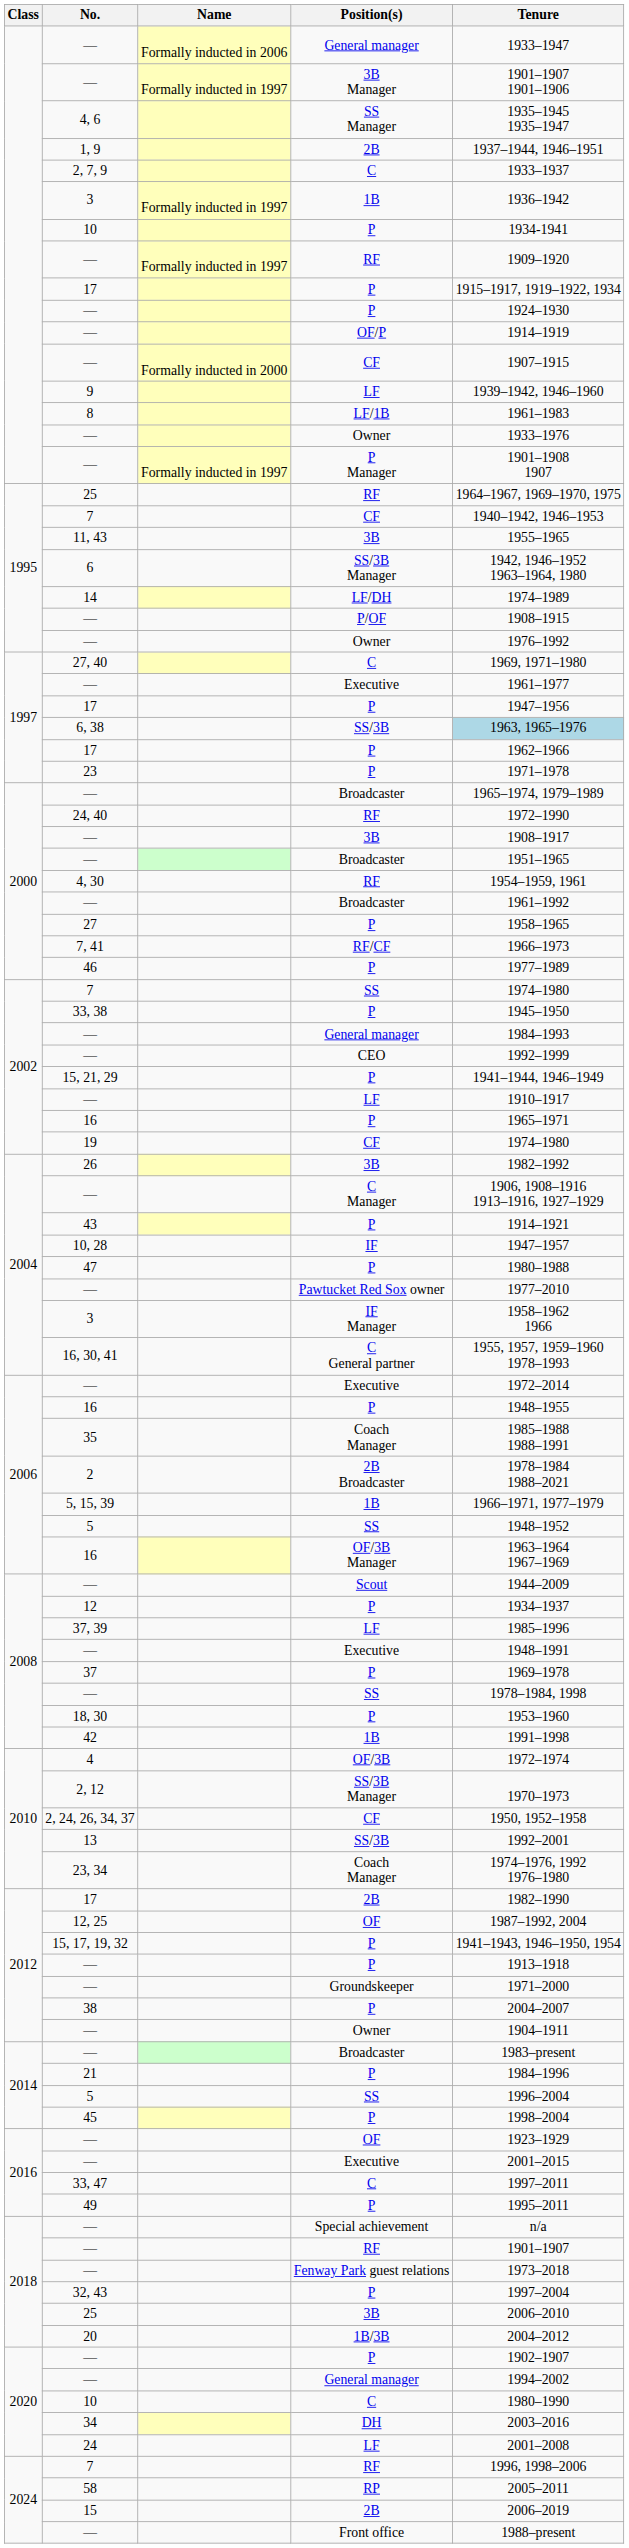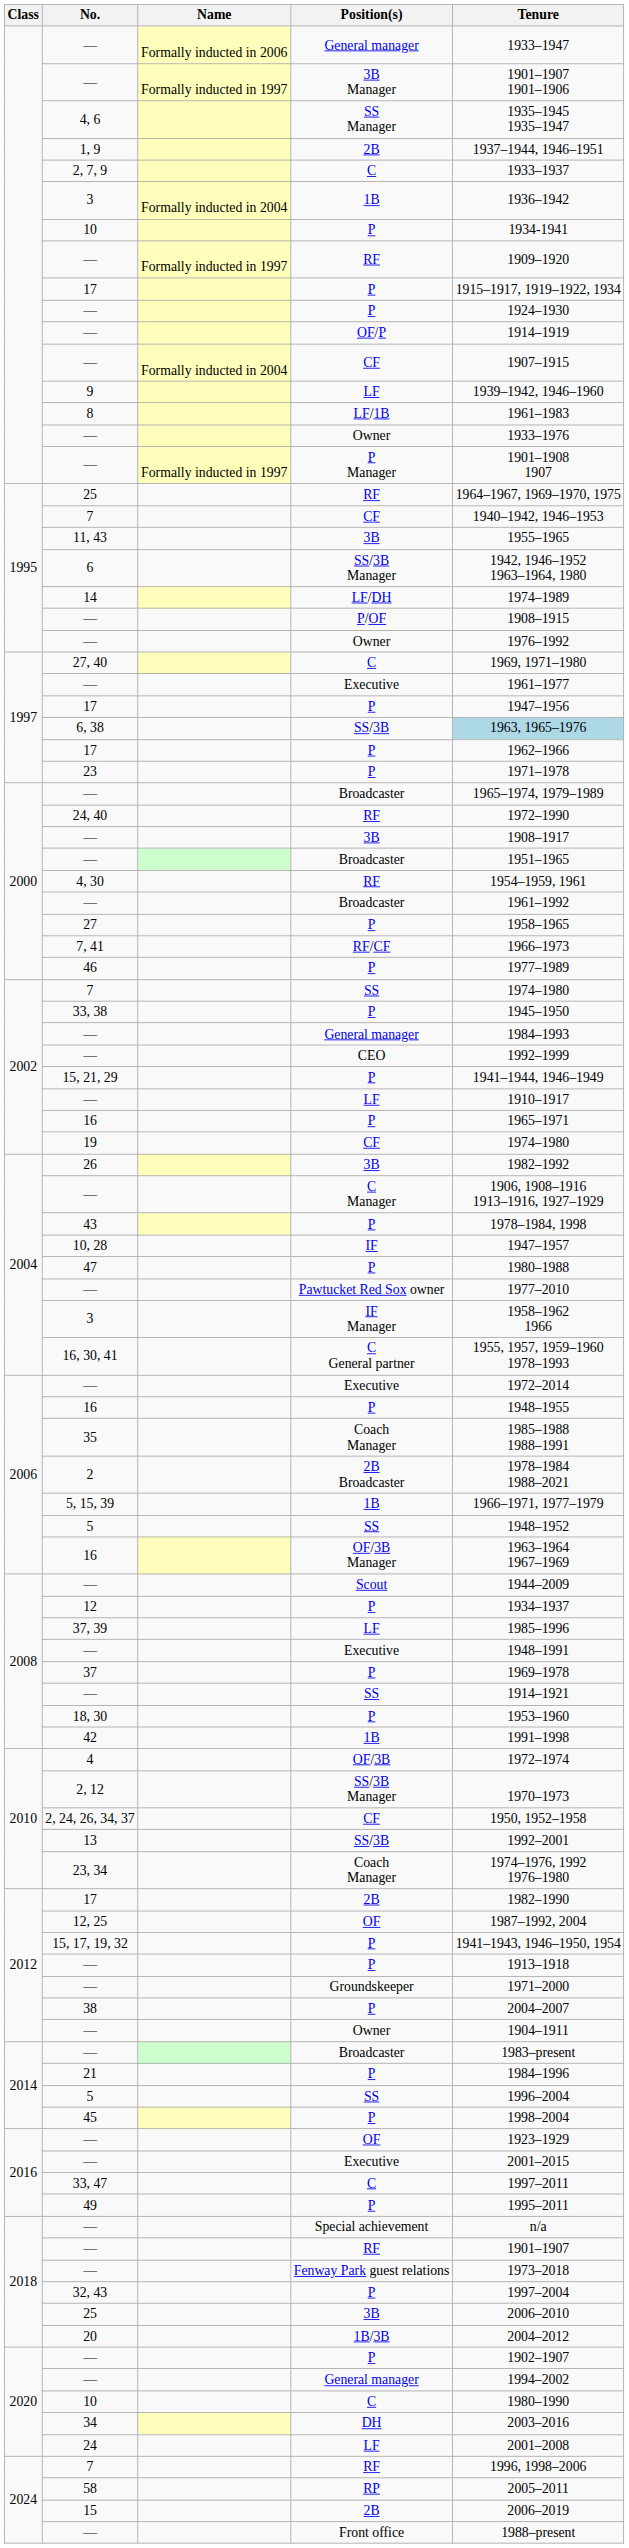(214, 208) Formally inducted in 1997 -> (214, 208) Formally inducted in 2004
(214, 370) Formally inducted in 2000 -> (214, 370) Formally inducted in 2004
(538, 1224) 1914–1921 -> (538, 1224) 1978–1984, 1998
(538, 1694) 1978–1984, 1998 -> (538, 1694) 1914–1921
